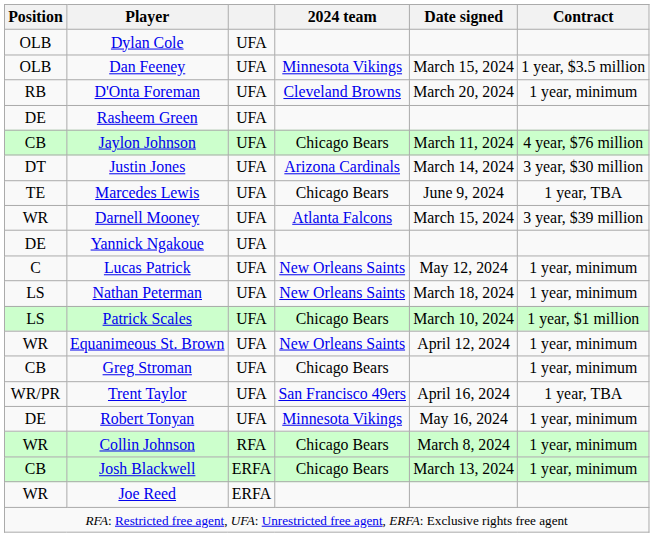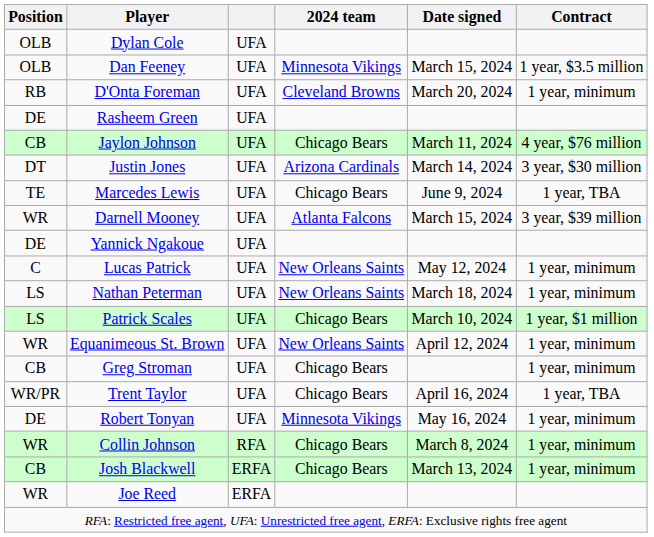(342, 393) San Francisco 49ers -> (341, 393) Chicago Bears
